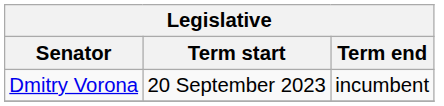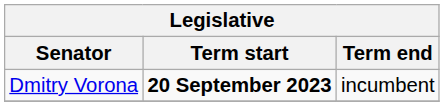(237, 85) normal -> (239, 85) bold
